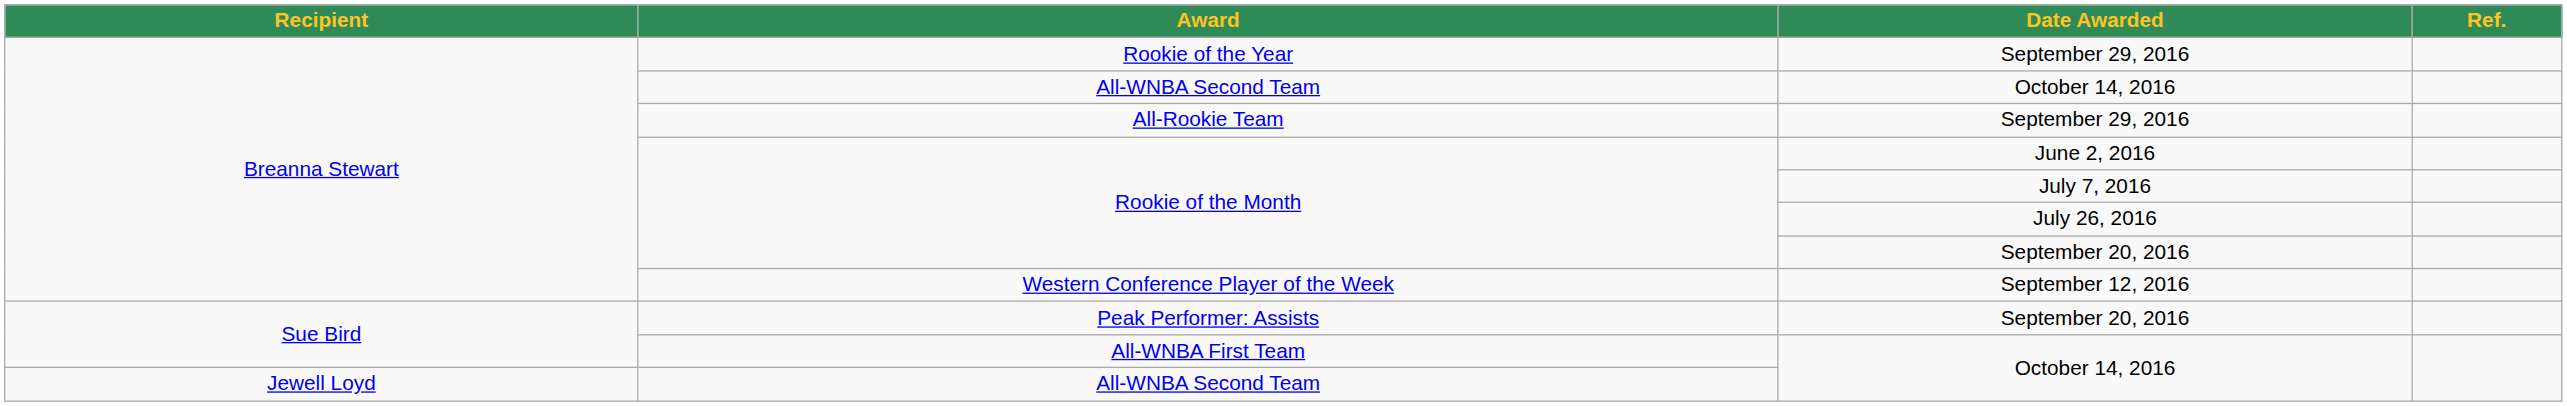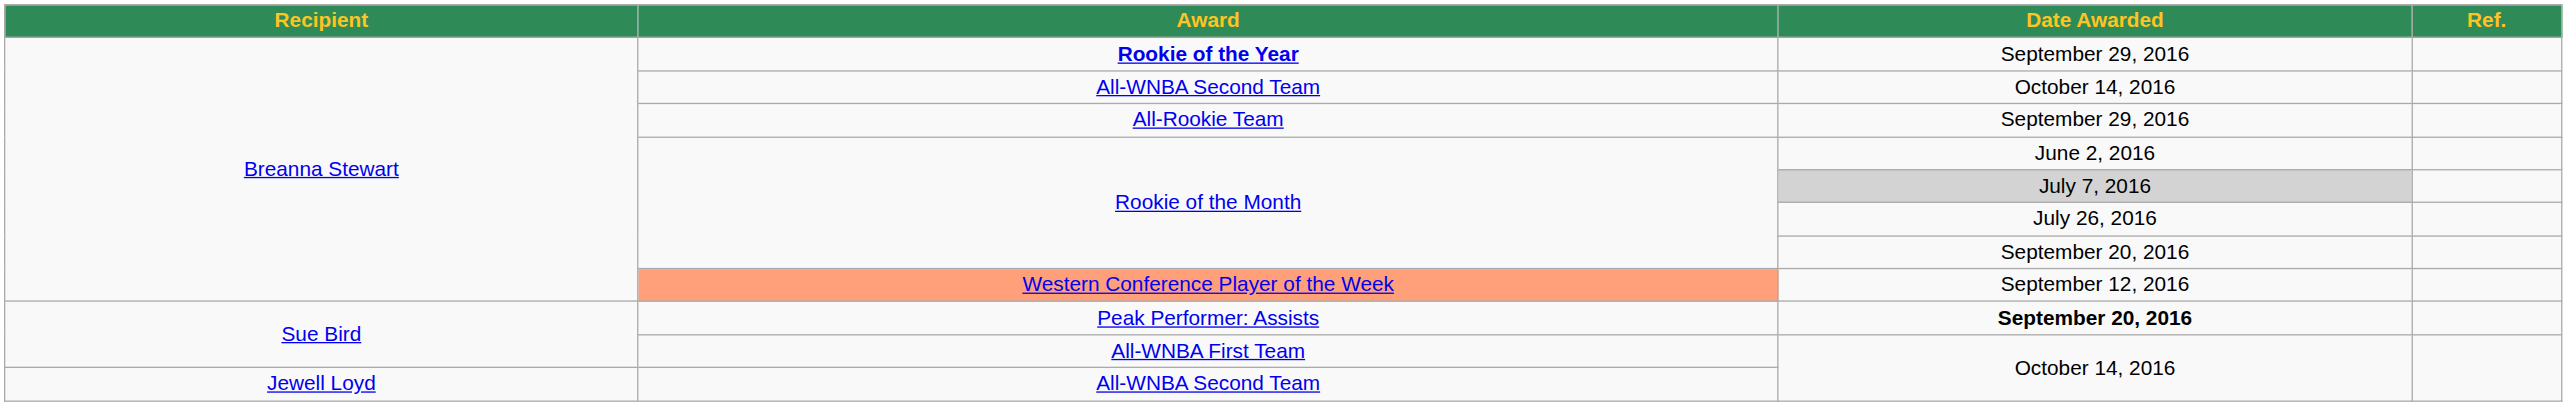(1208, 53) normal -> (1208, 53) bold
(2095, 185) no background -> (2095, 185) lightgrey background
(1208, 284) no background -> (1208, 284) lightsalmon background
(2095, 317) normal -> (2095, 317) bold
